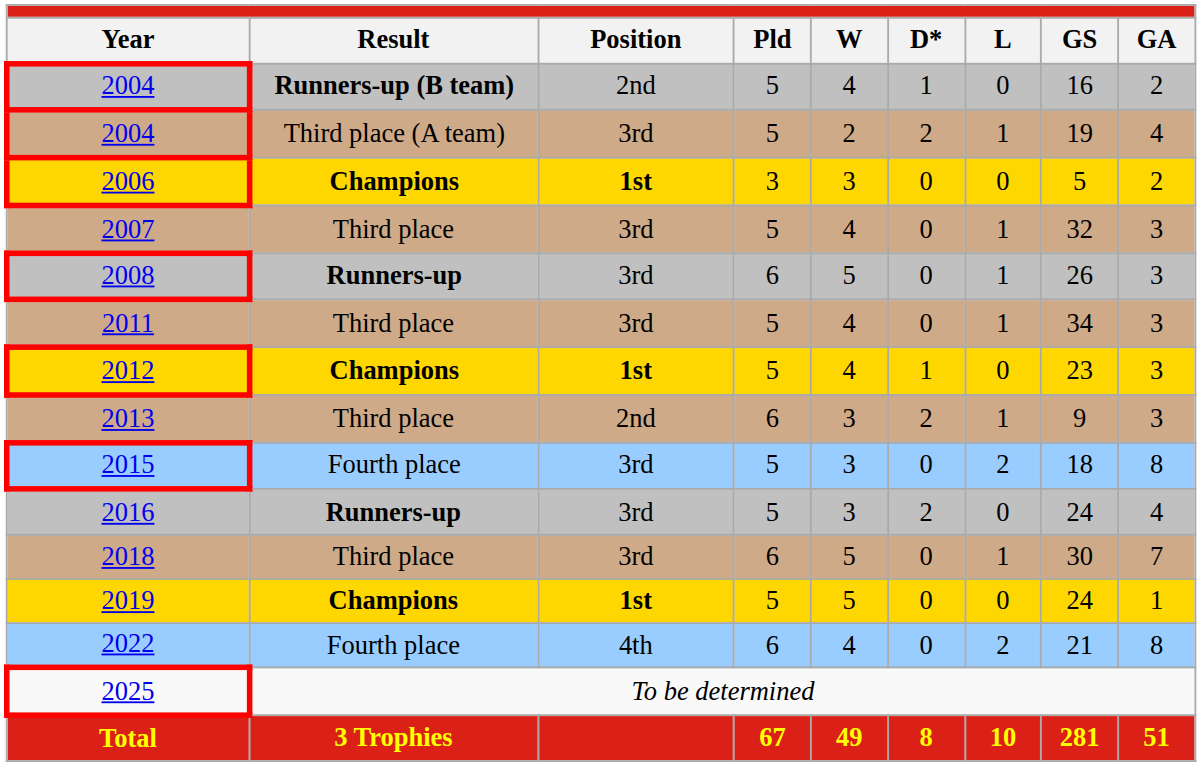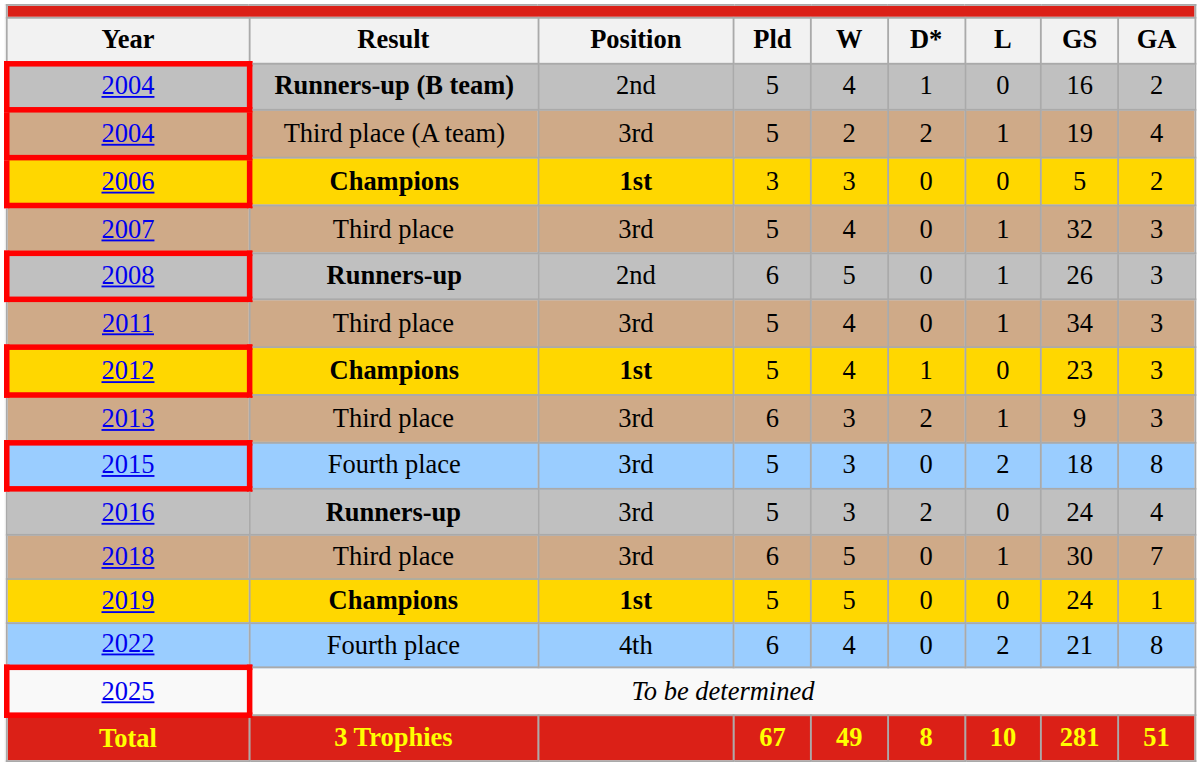(636, 276) 3rd -> (636, 276) 2nd
(636, 418) 2nd -> (636, 418) 3rd
